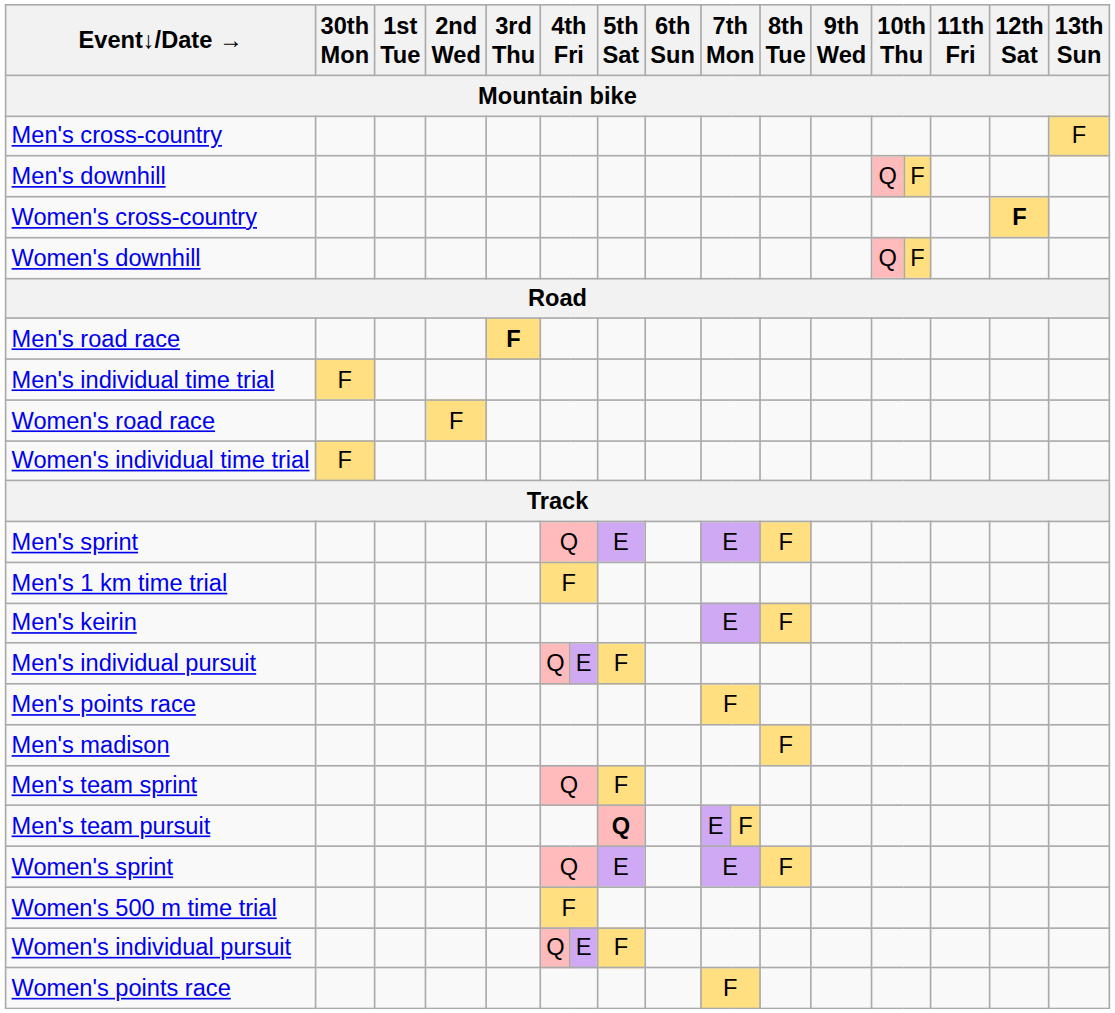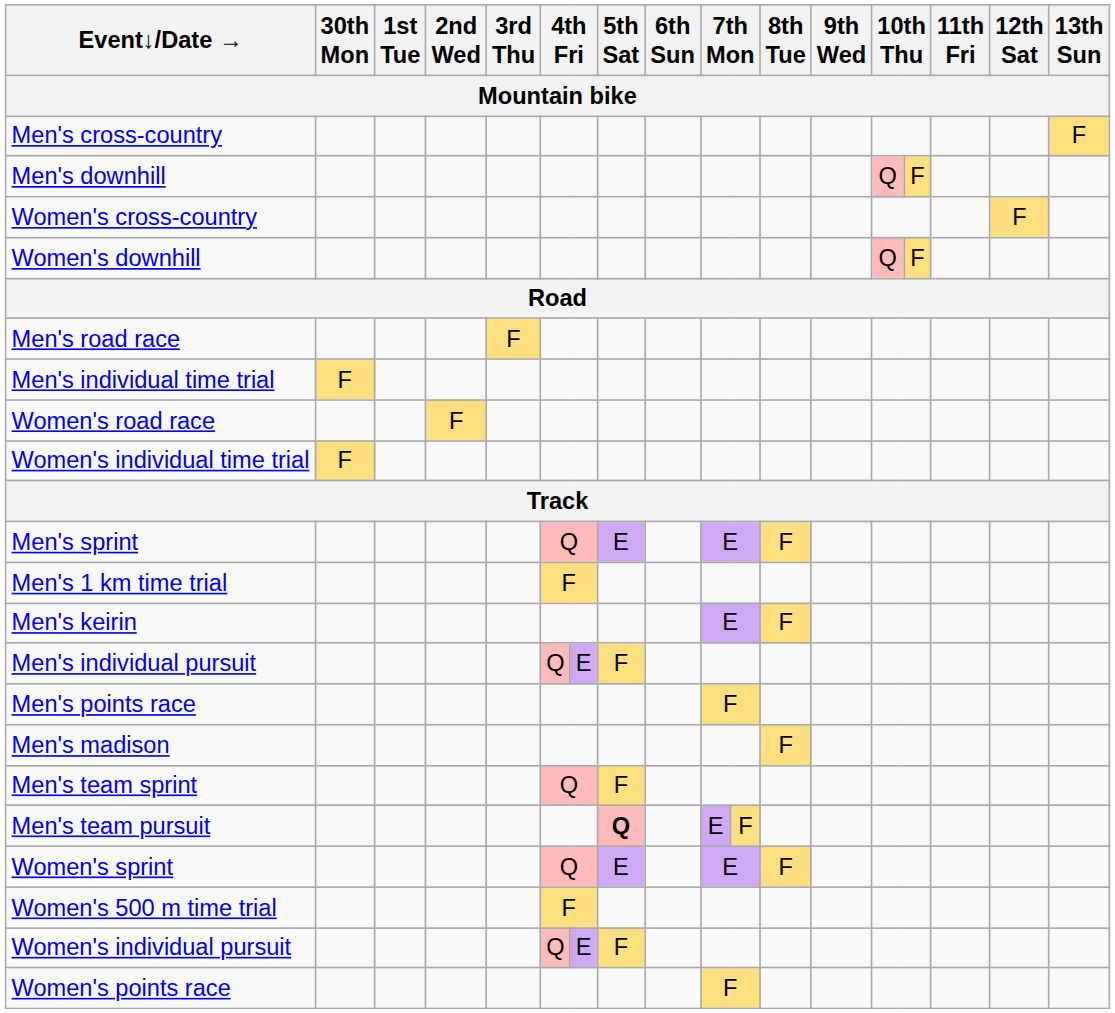(1019, 217) bold -> (1019, 217) normal
(514, 339) bold -> (514, 339) normal
